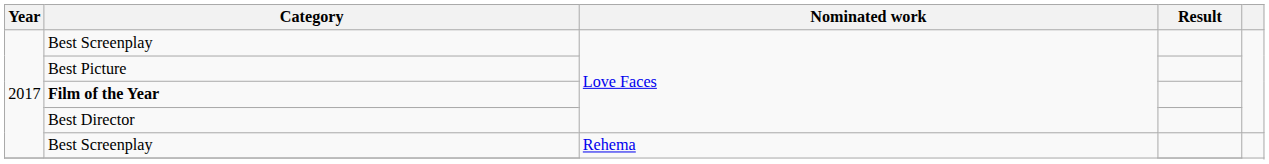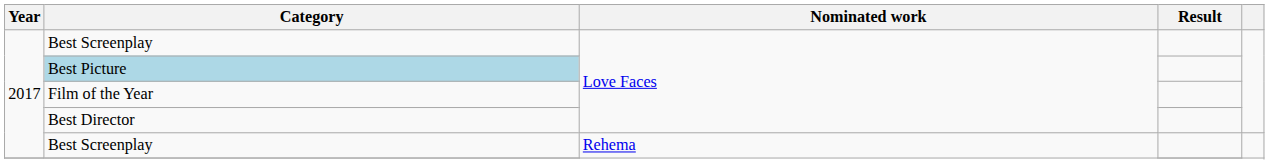(87, 68) no background -> (87, 68) lightblue background
(104, 94) bold -> (101, 94) normal
